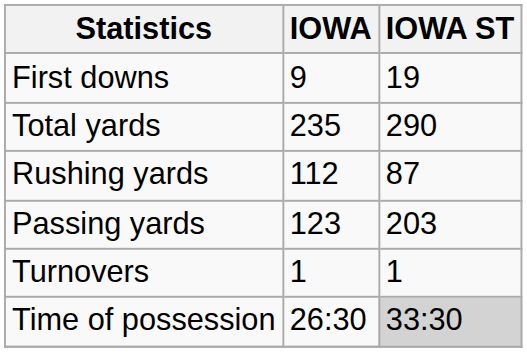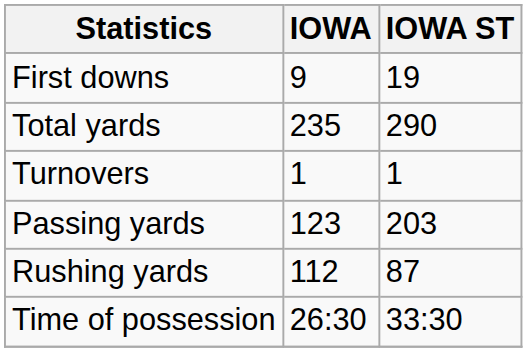rows swapped: (110, 175) <-> (81, 272)
(424, 321) lightgrey background -> (424, 321) no background
